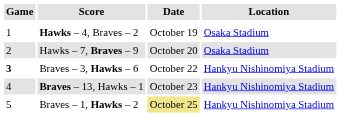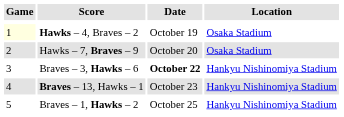(9, 32) no background -> (9, 32) lightyellow background
(9, 68) bold -> (9, 68) normal
(174, 68) normal -> (175, 68) bold
(174, 104) khaki background -> (174, 104) no background
